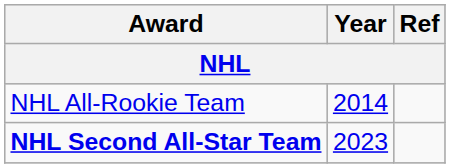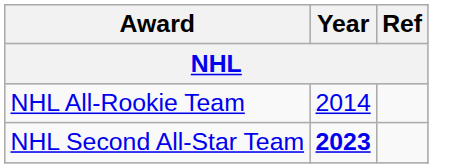(166, 142) bold -> (157, 142) normal
(360, 142) normal -> (343, 142) bold
